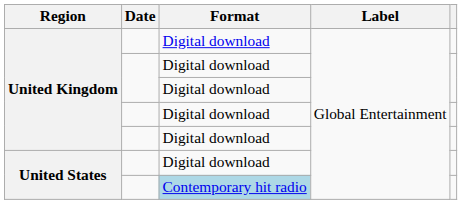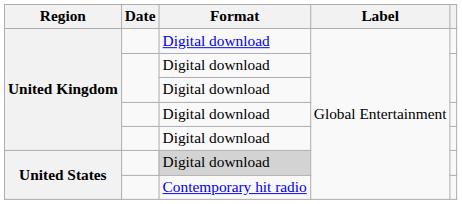(216, 162) no background -> (216, 162) lightgrey background
(235, 187) lightblue background -> (235, 187) no background
